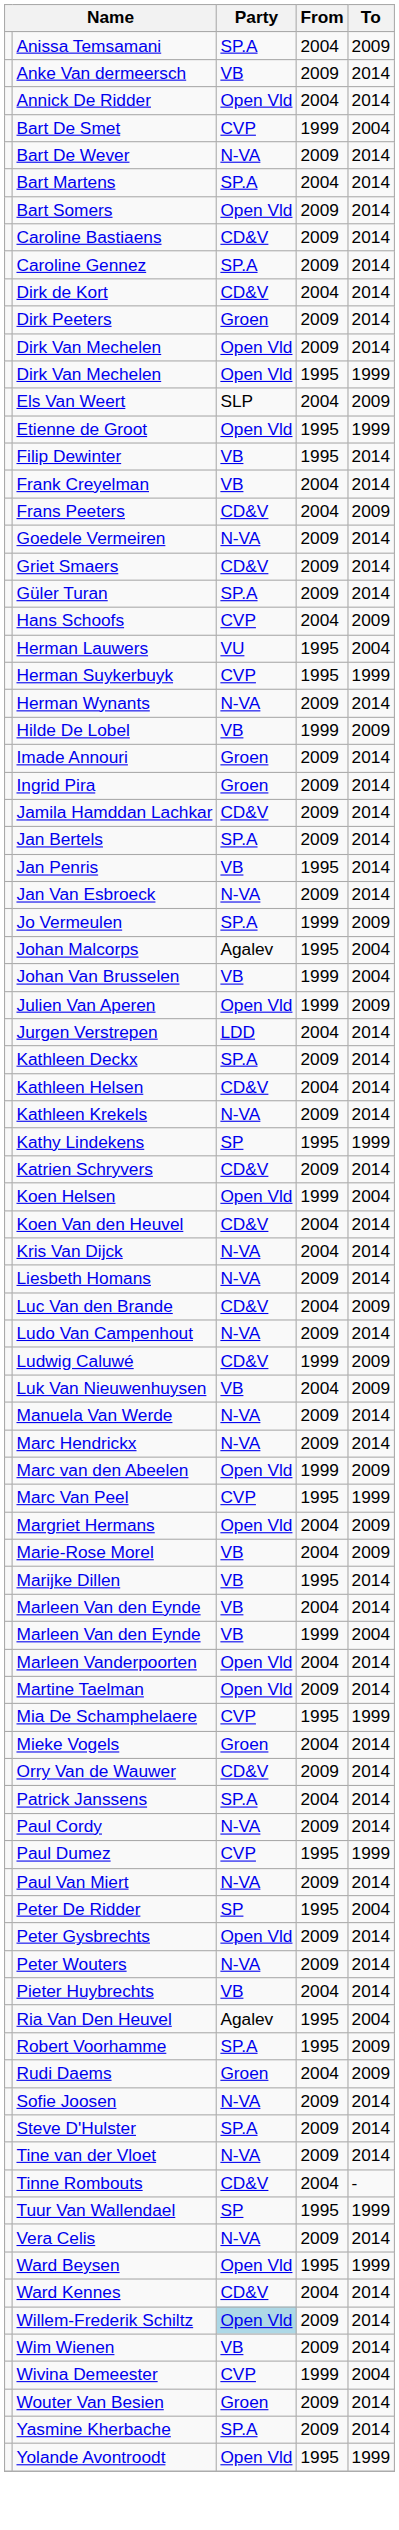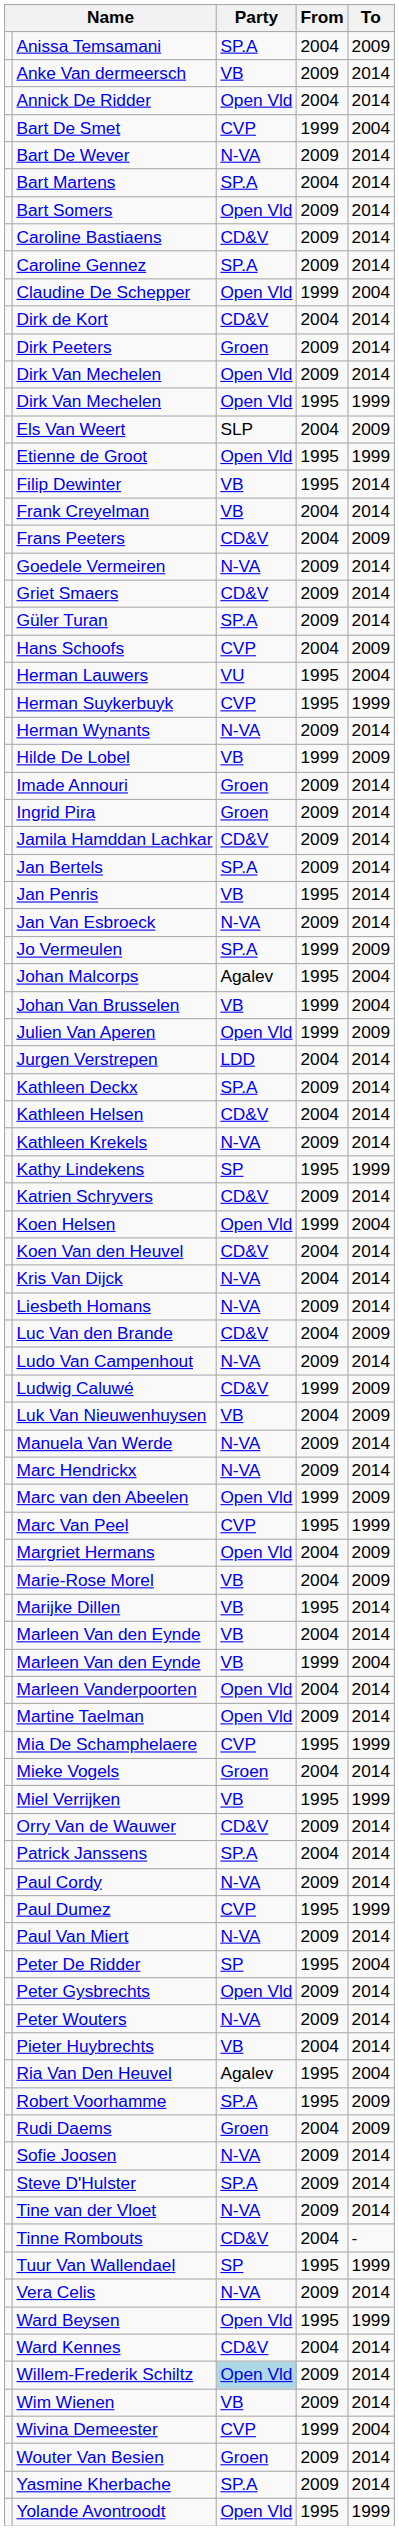+ row: (103, 292)
+ row: (68, 1799)
